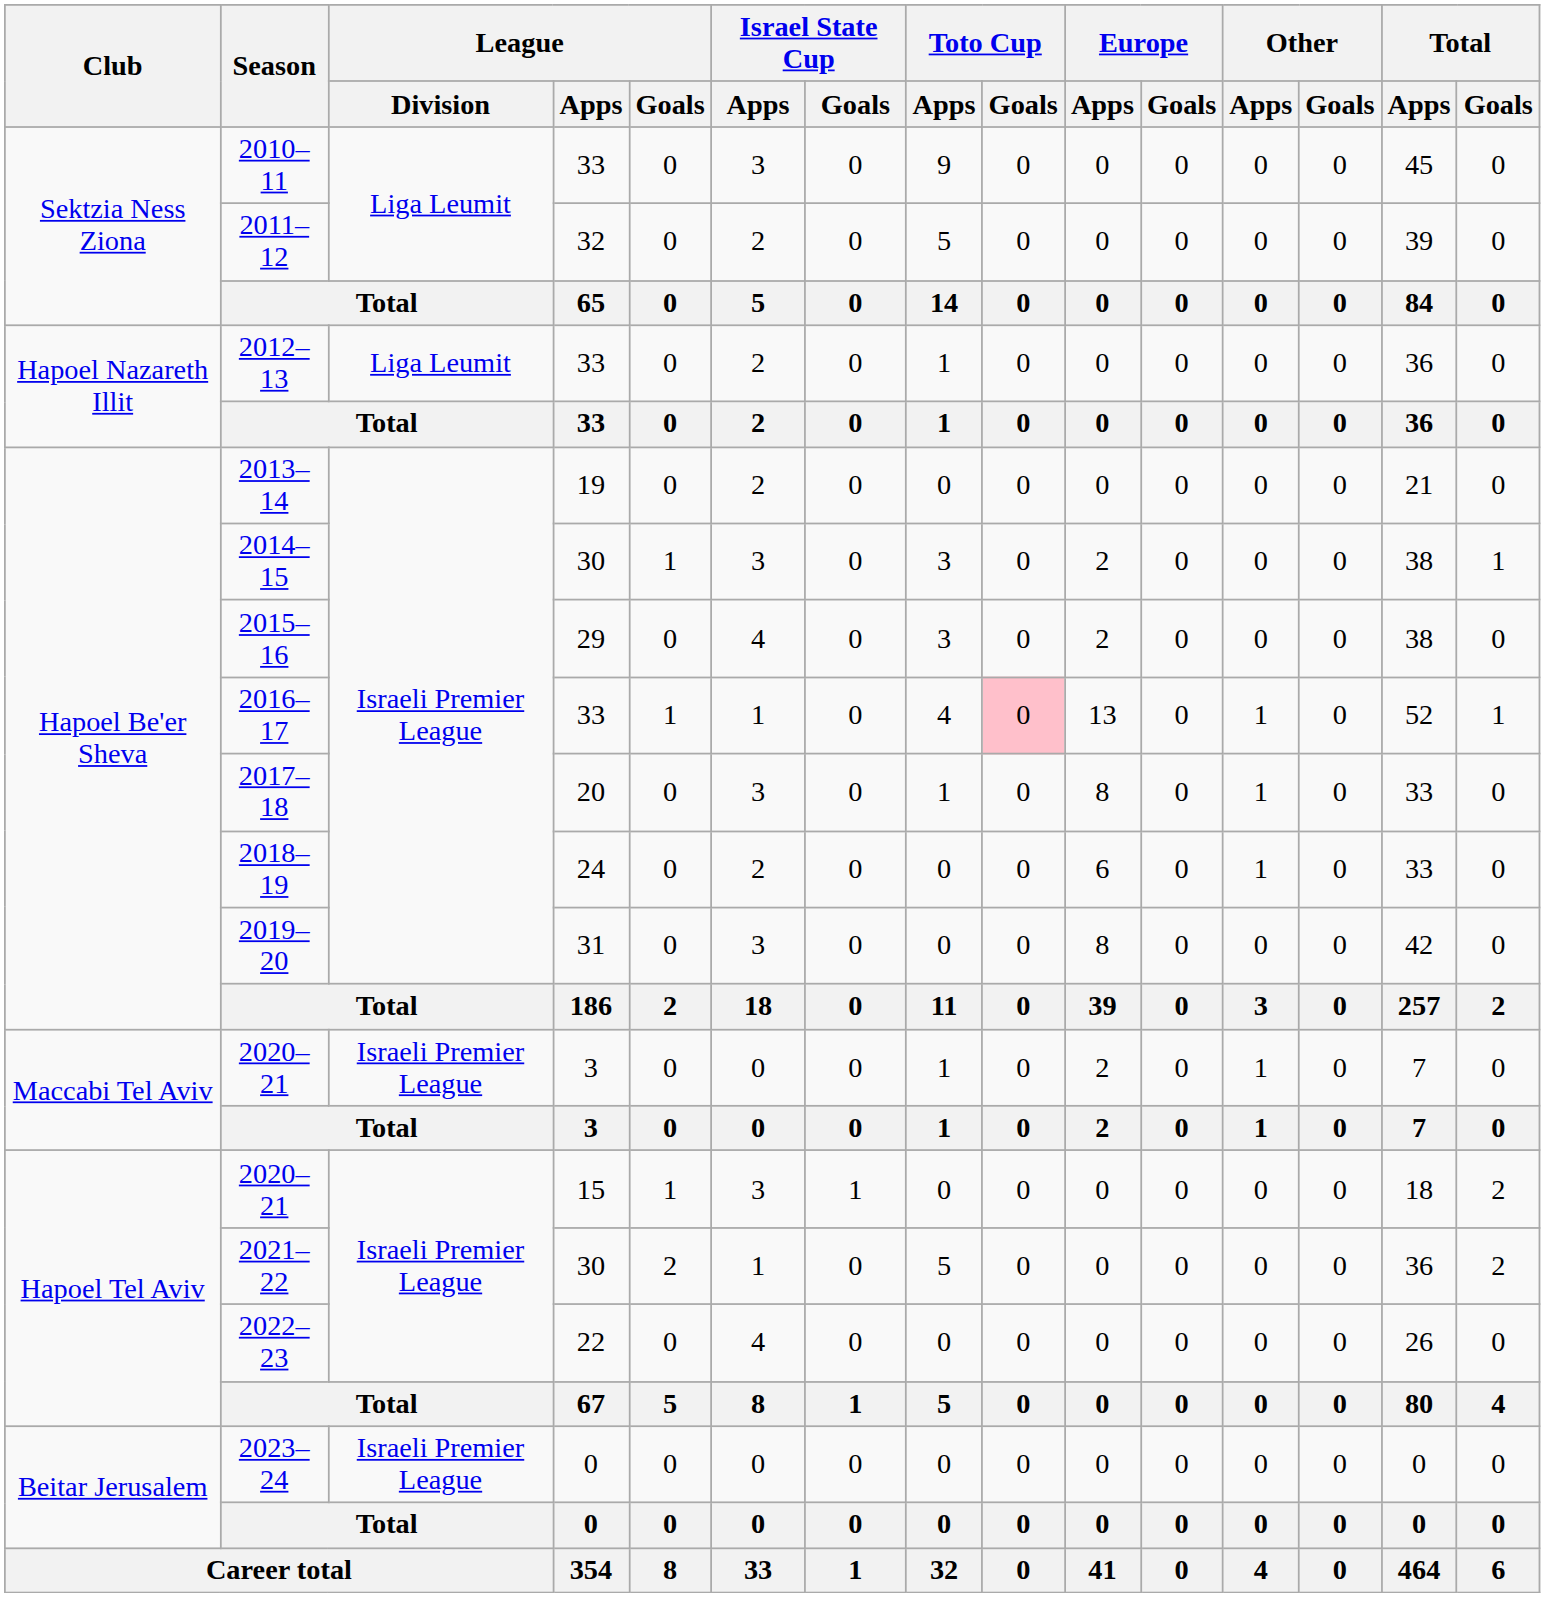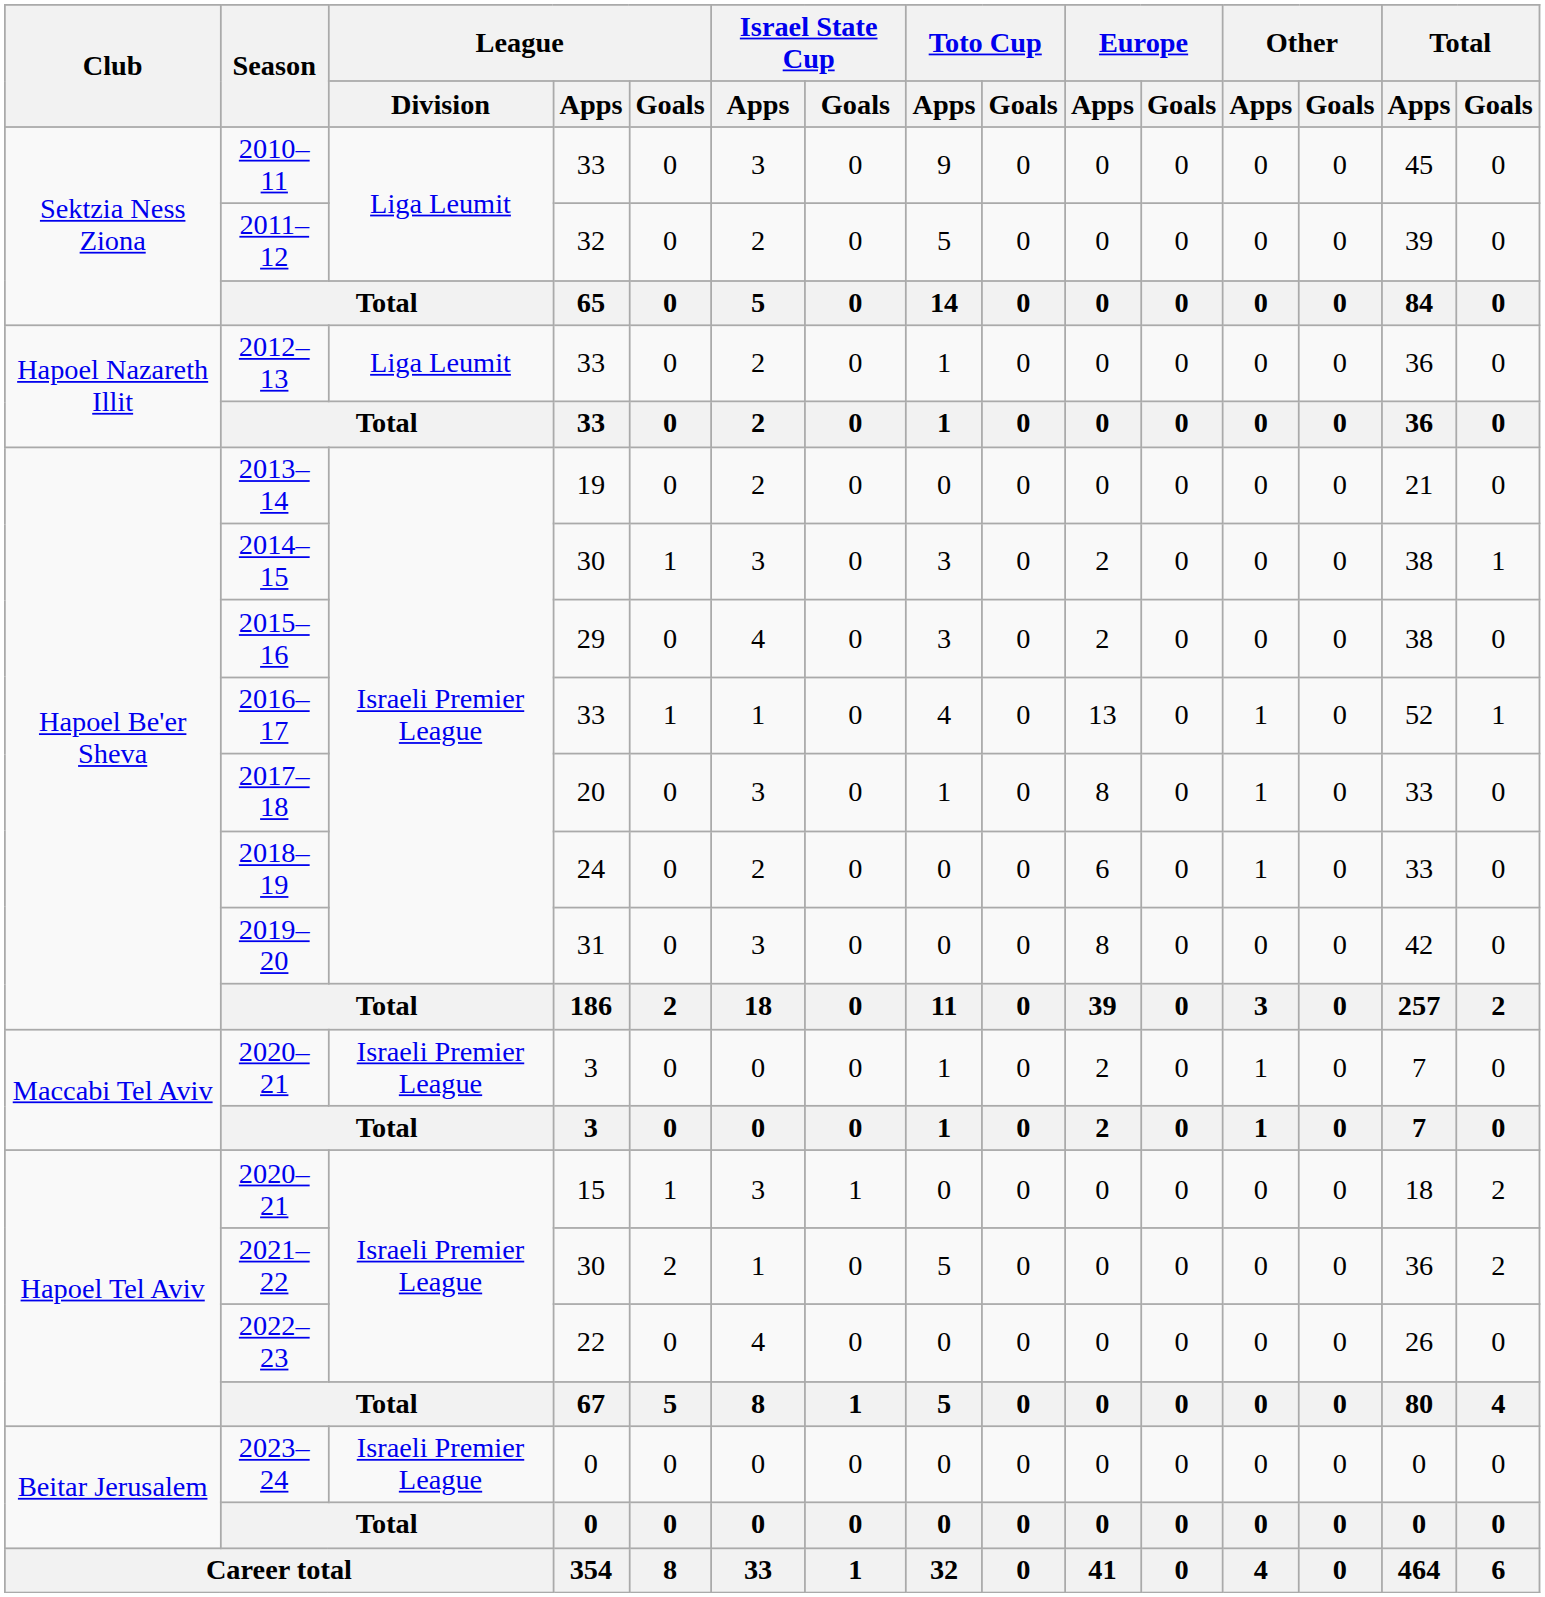(1023, 715) pink background -> (1023, 715) no background
